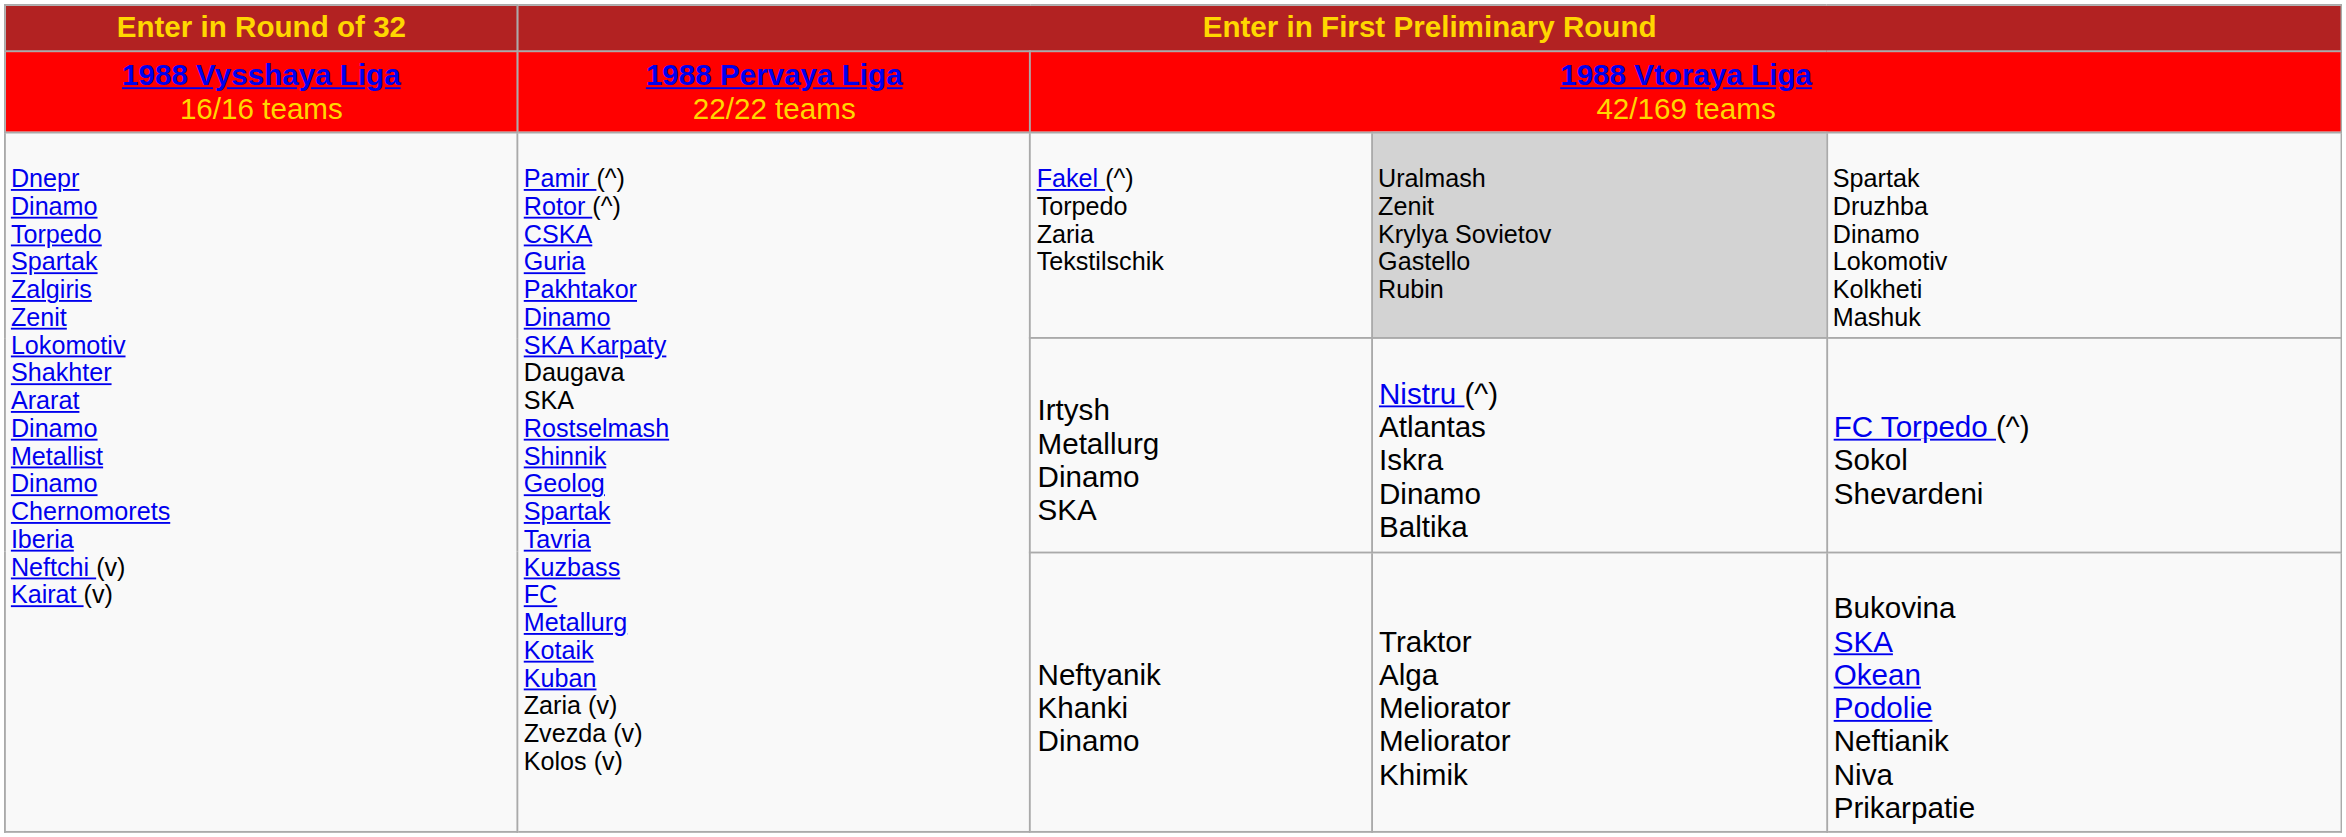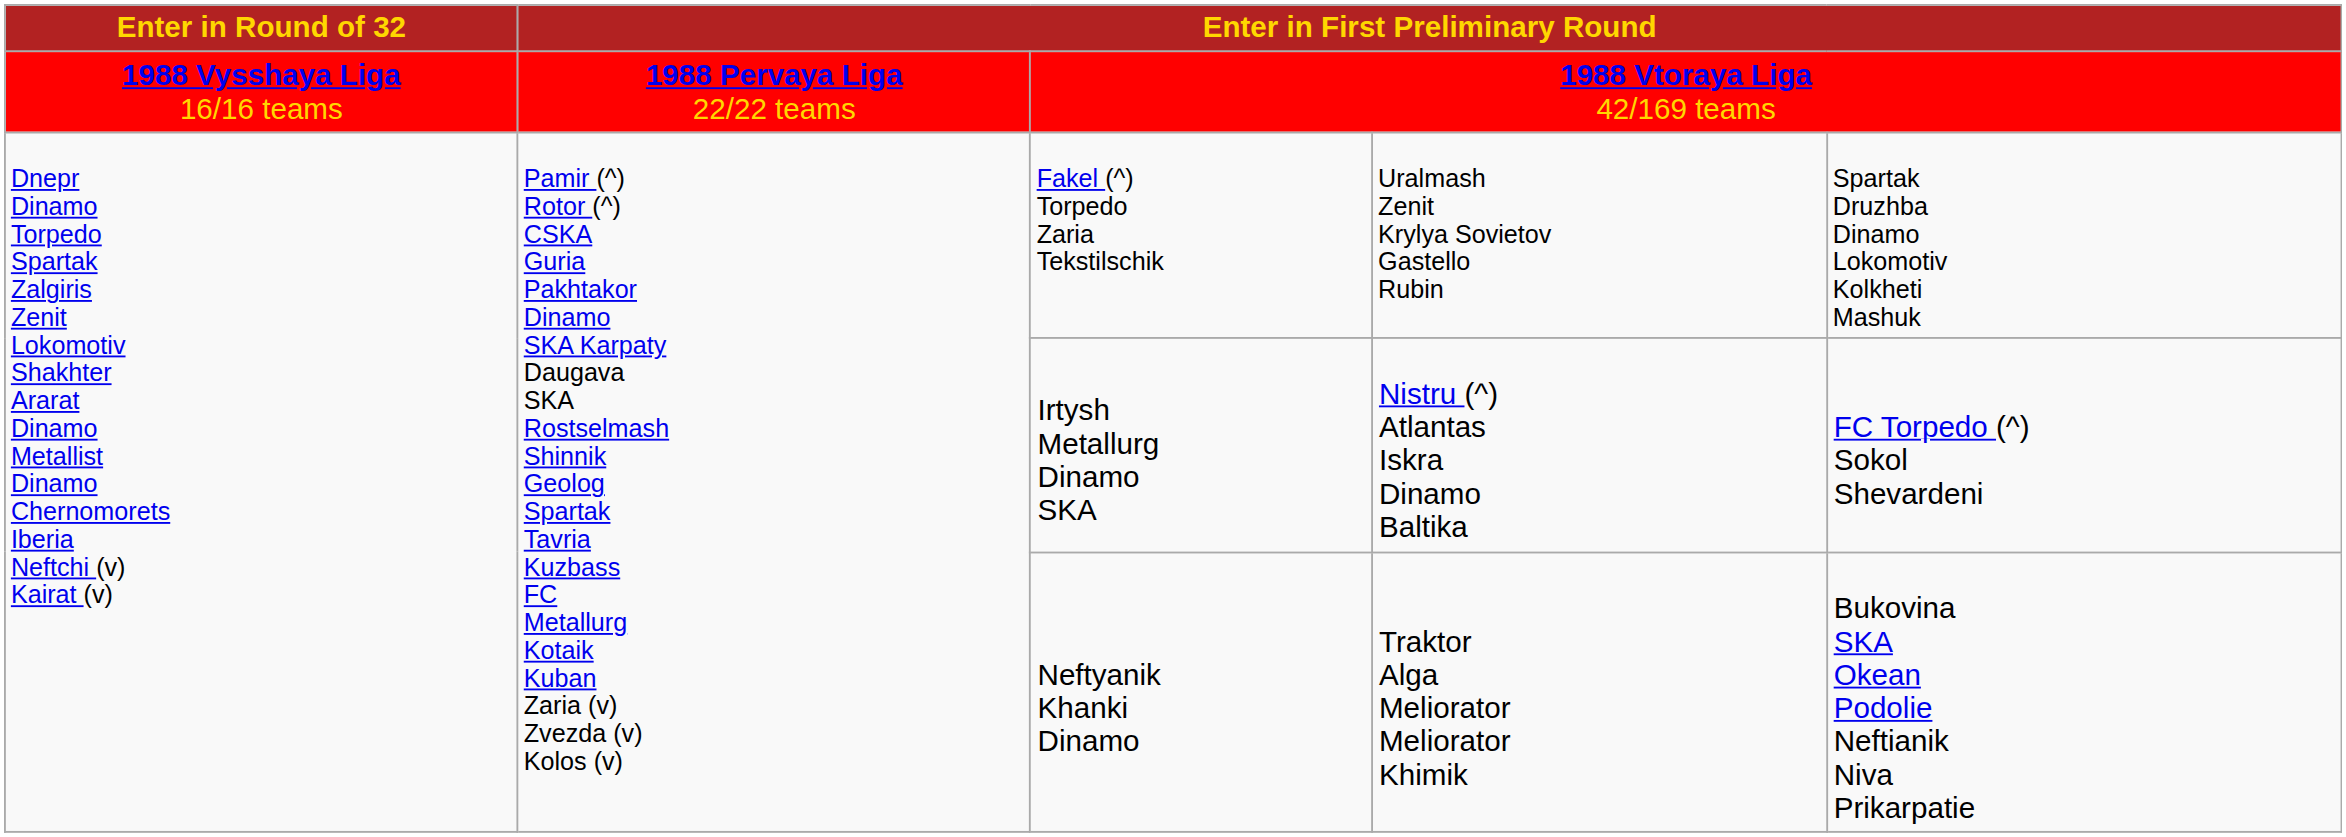(1465, 235) lightgrey background -> (1465, 235) no background
